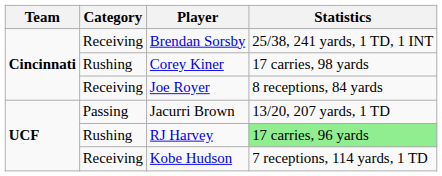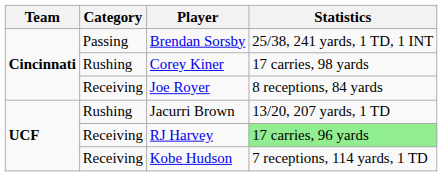(113, 40) Receiving -> (105, 40) Passing
(105, 111) Passing -> (107, 111) Rushing
(107, 135) Rushing -> (113, 135) Receiving
